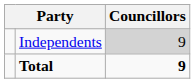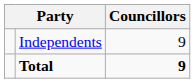(182, 41) lightgrey background -> (182, 41) no background
